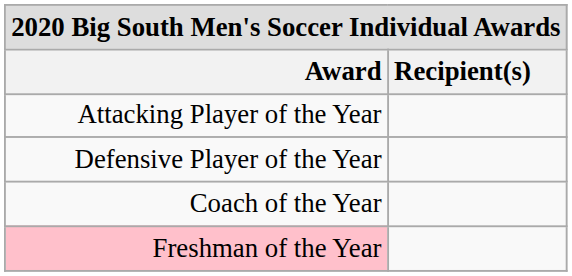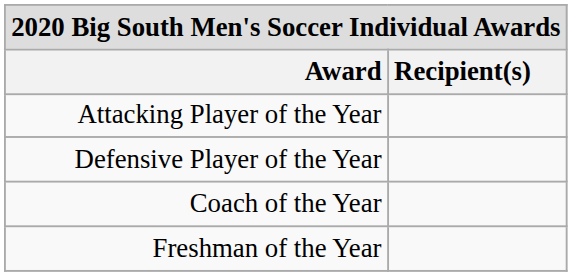(267, 247) pink background -> (267, 247) no background
